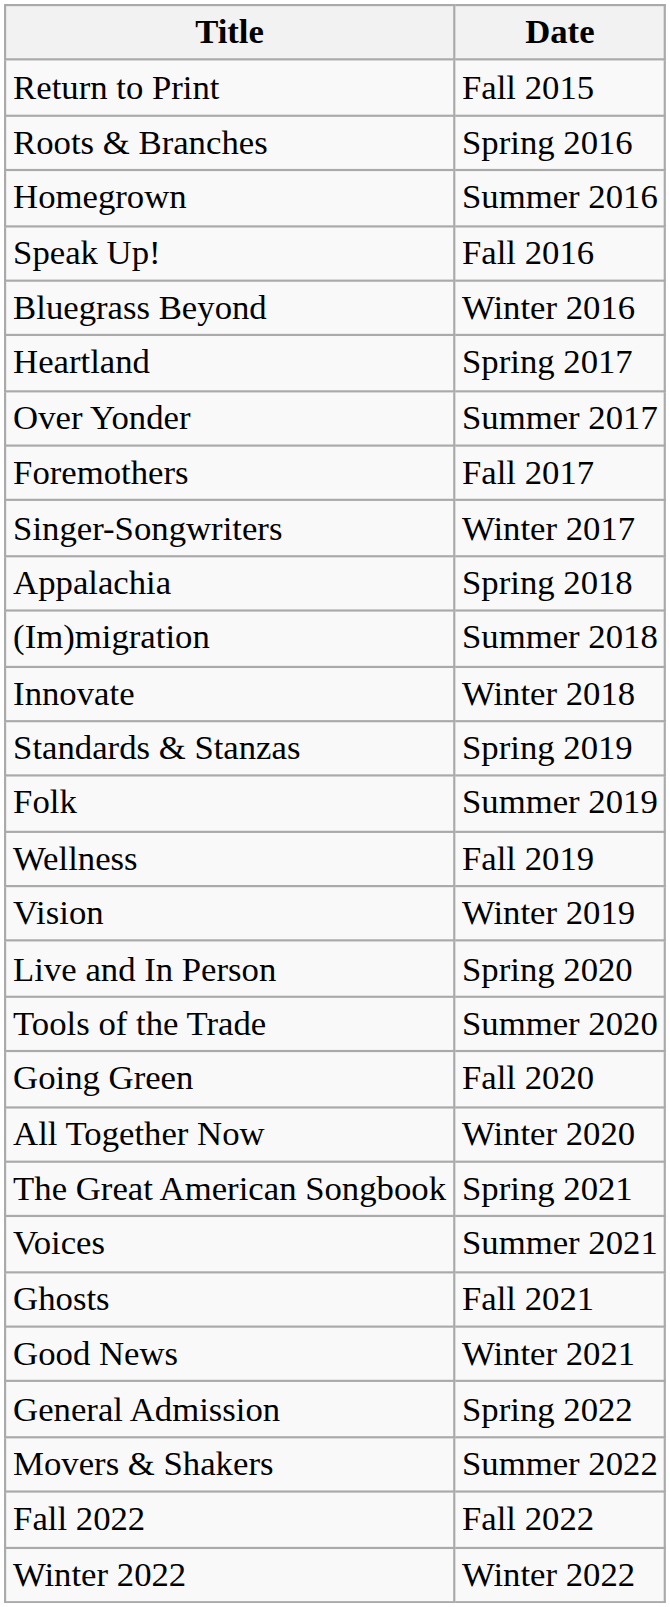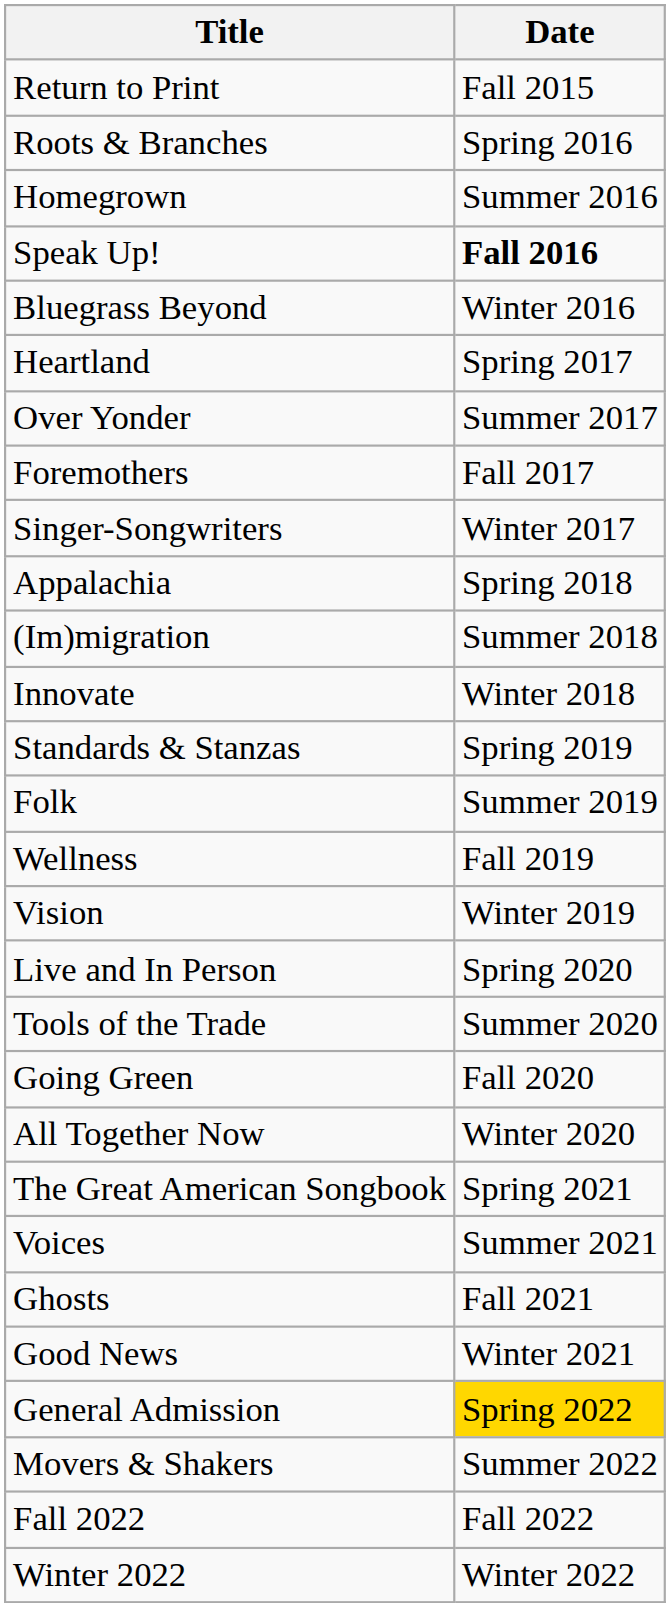(528, 252) normal -> (530, 252) bold
(547, 1408) no background -> (547, 1408) gold background
